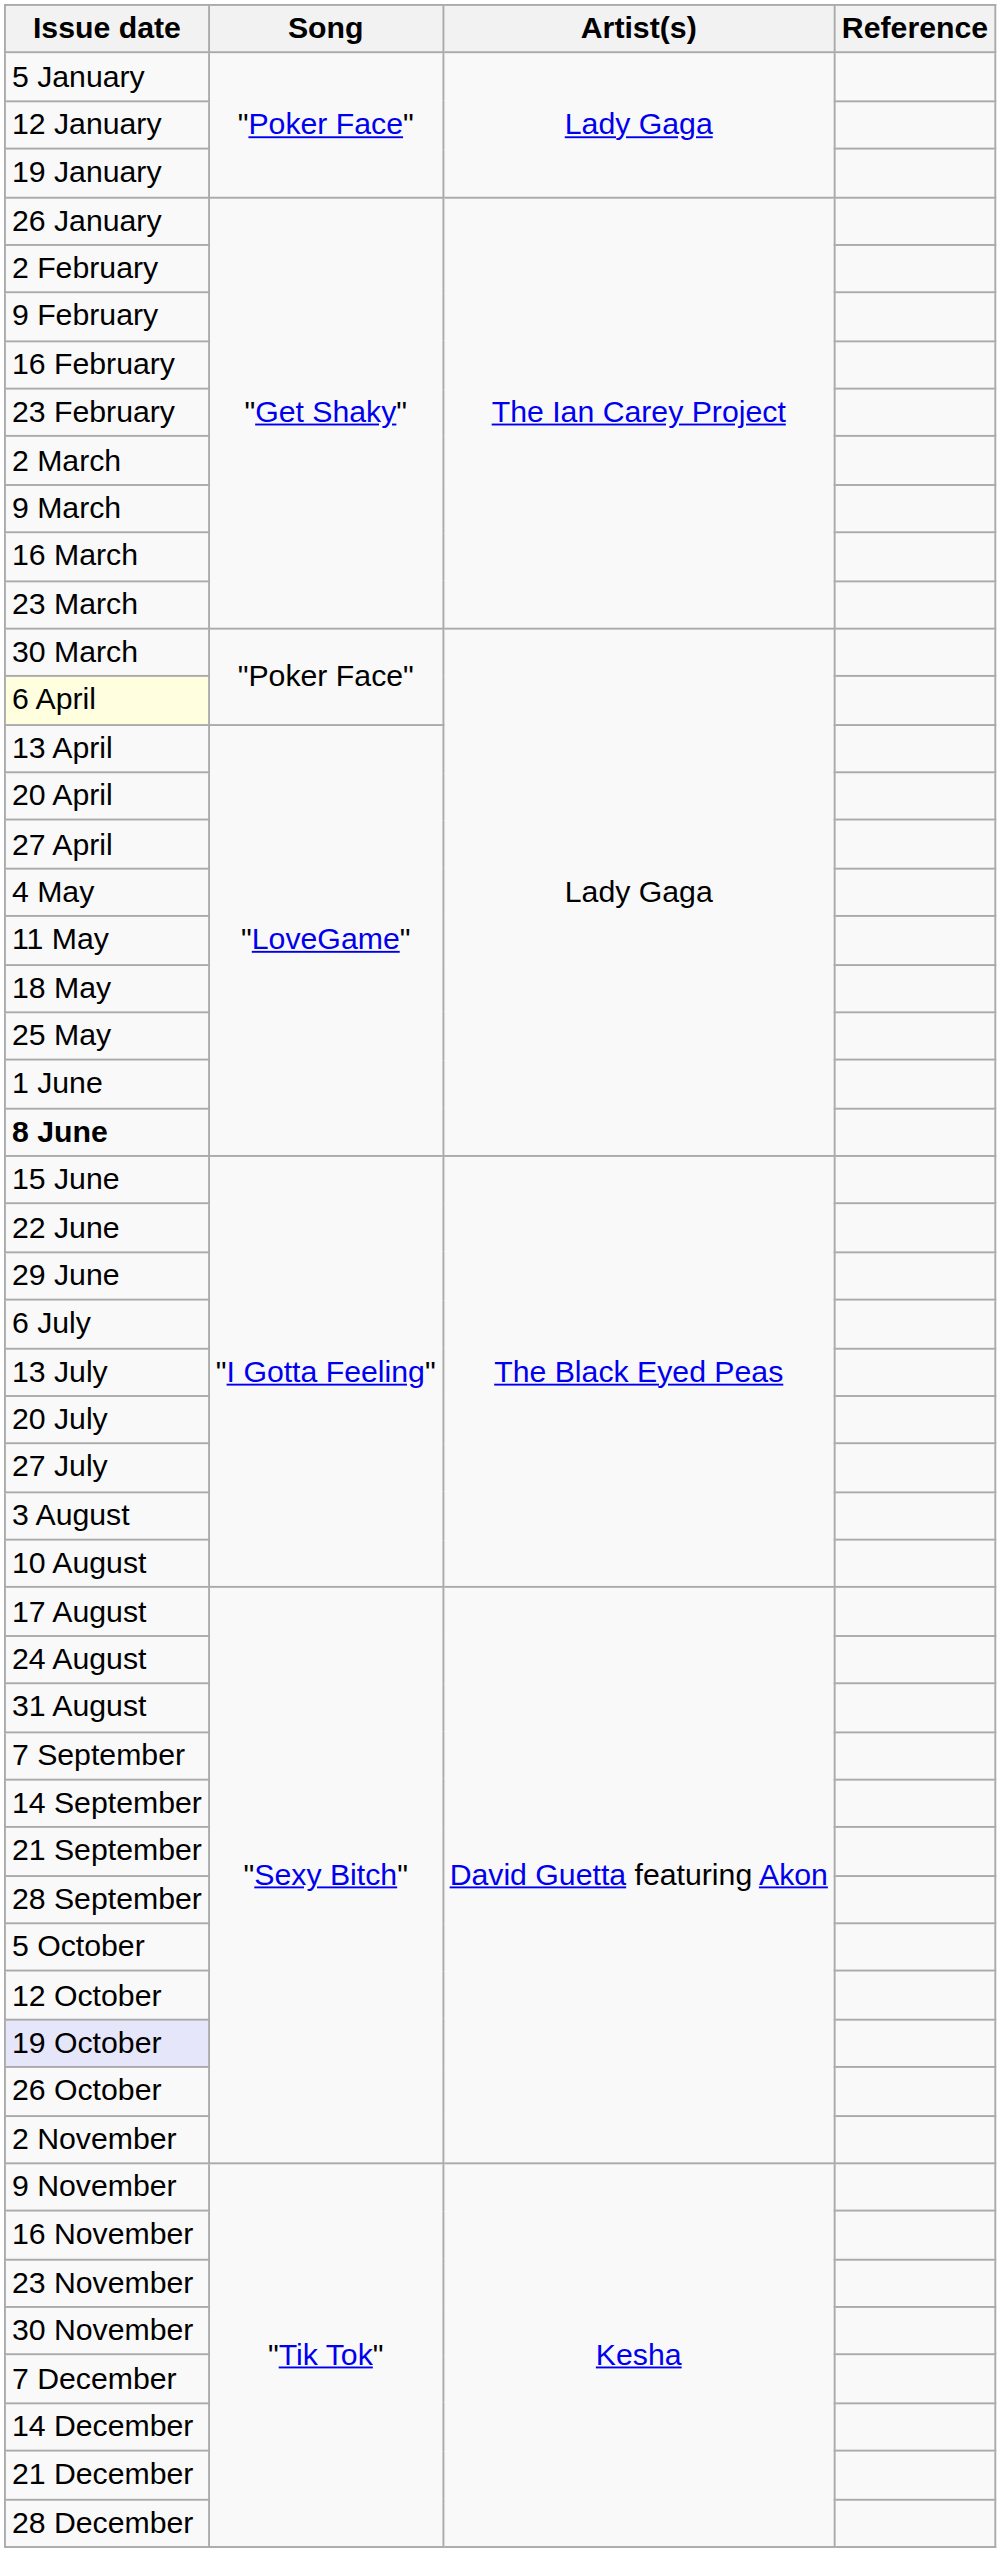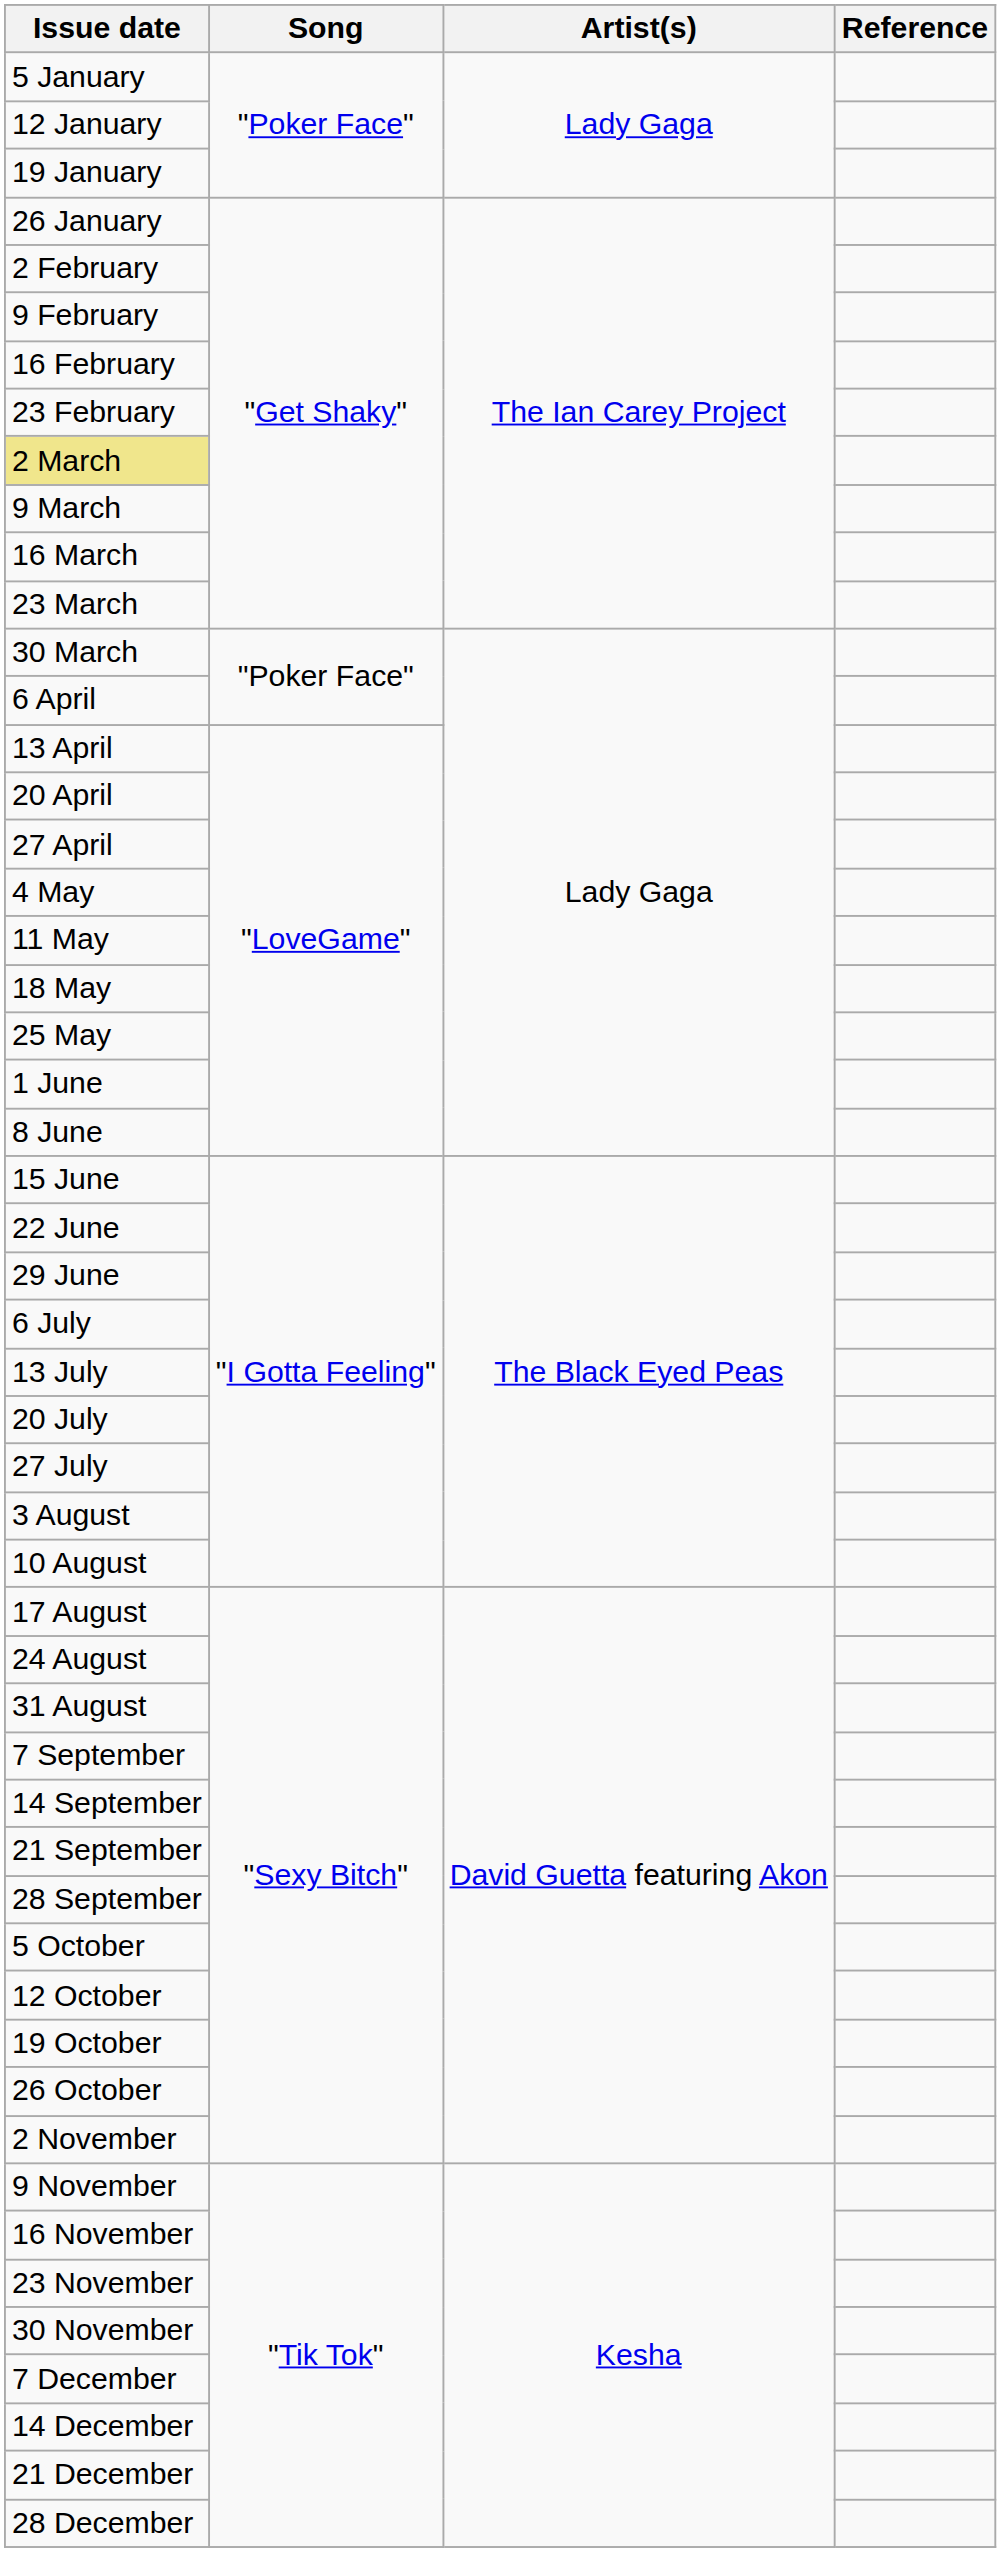(67, 460) no background -> (67, 460) khaki background
(54, 699) lightyellow background -> (54, 699) no background
(60, 1131) bold -> (57, 1131) normal
(87, 2042) lavender background -> (87, 2042) no background
